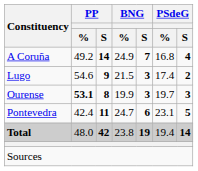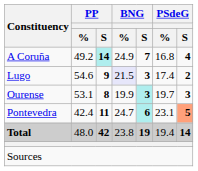(104, 56) no background -> (104, 56) paleturquoise background
(124, 75) no background -> (124, 75) lavender background
(84, 94) bold -> (84, 94) normal
(147, 94) no background -> (147, 94) paleturquoise background
(147, 113) no background -> (147, 113) paleturquoise background
(188, 113) no background -> (188, 113) lightsalmon background
